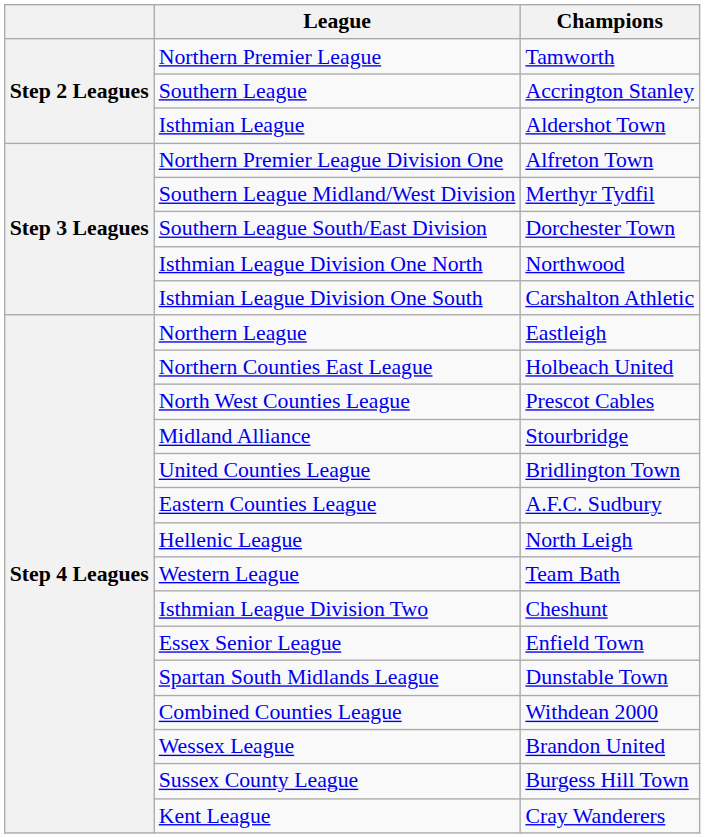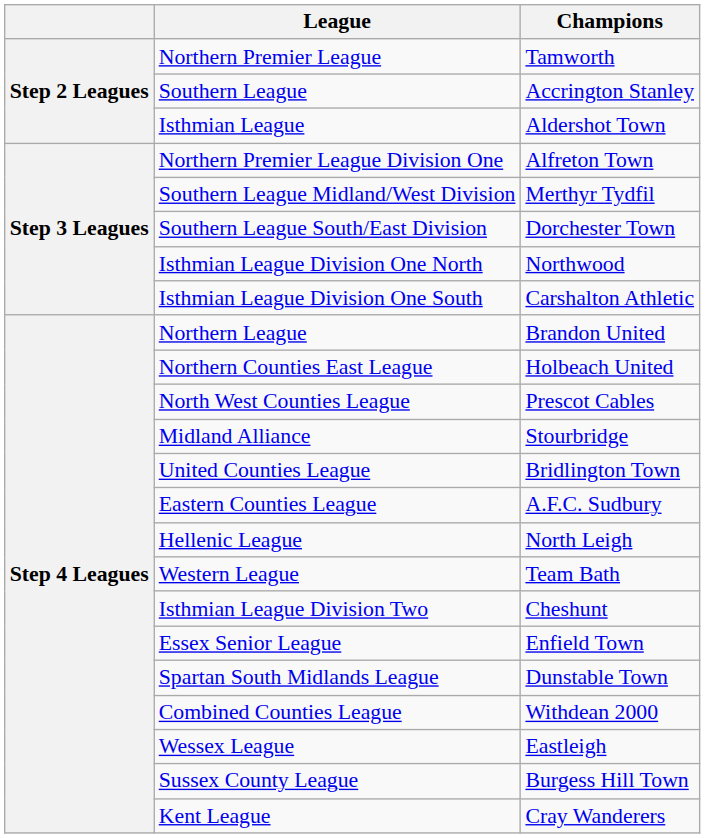(566, 332) Eastleigh -> (595, 332) Brandon United
(595, 746) Brandon United -> (566, 746) Eastleigh
